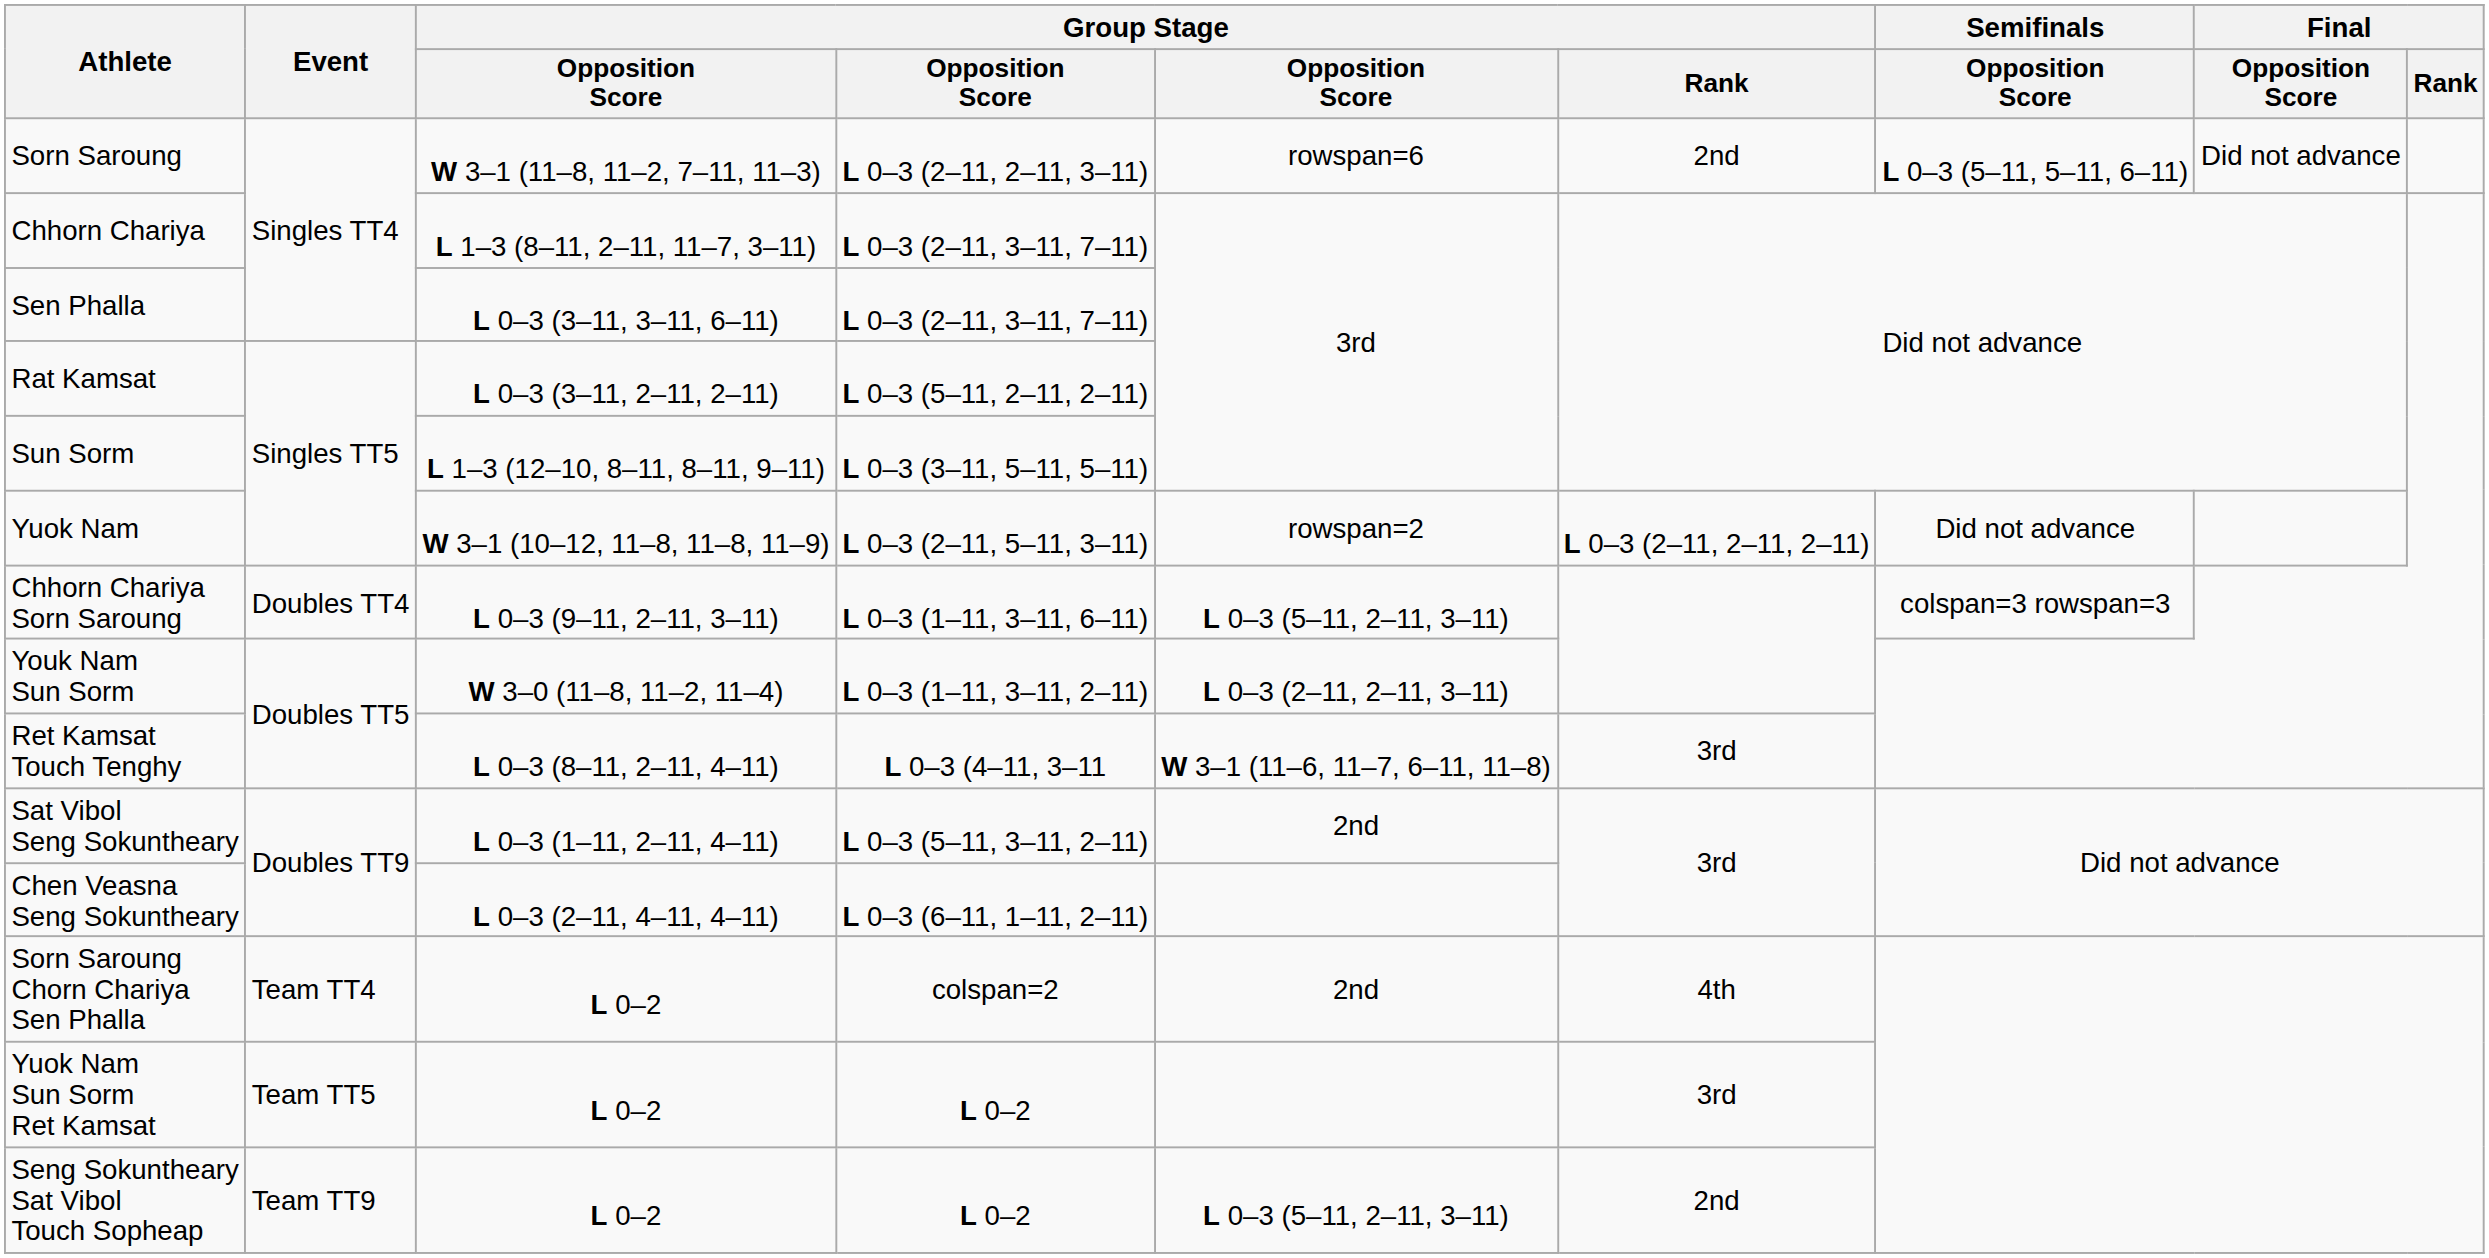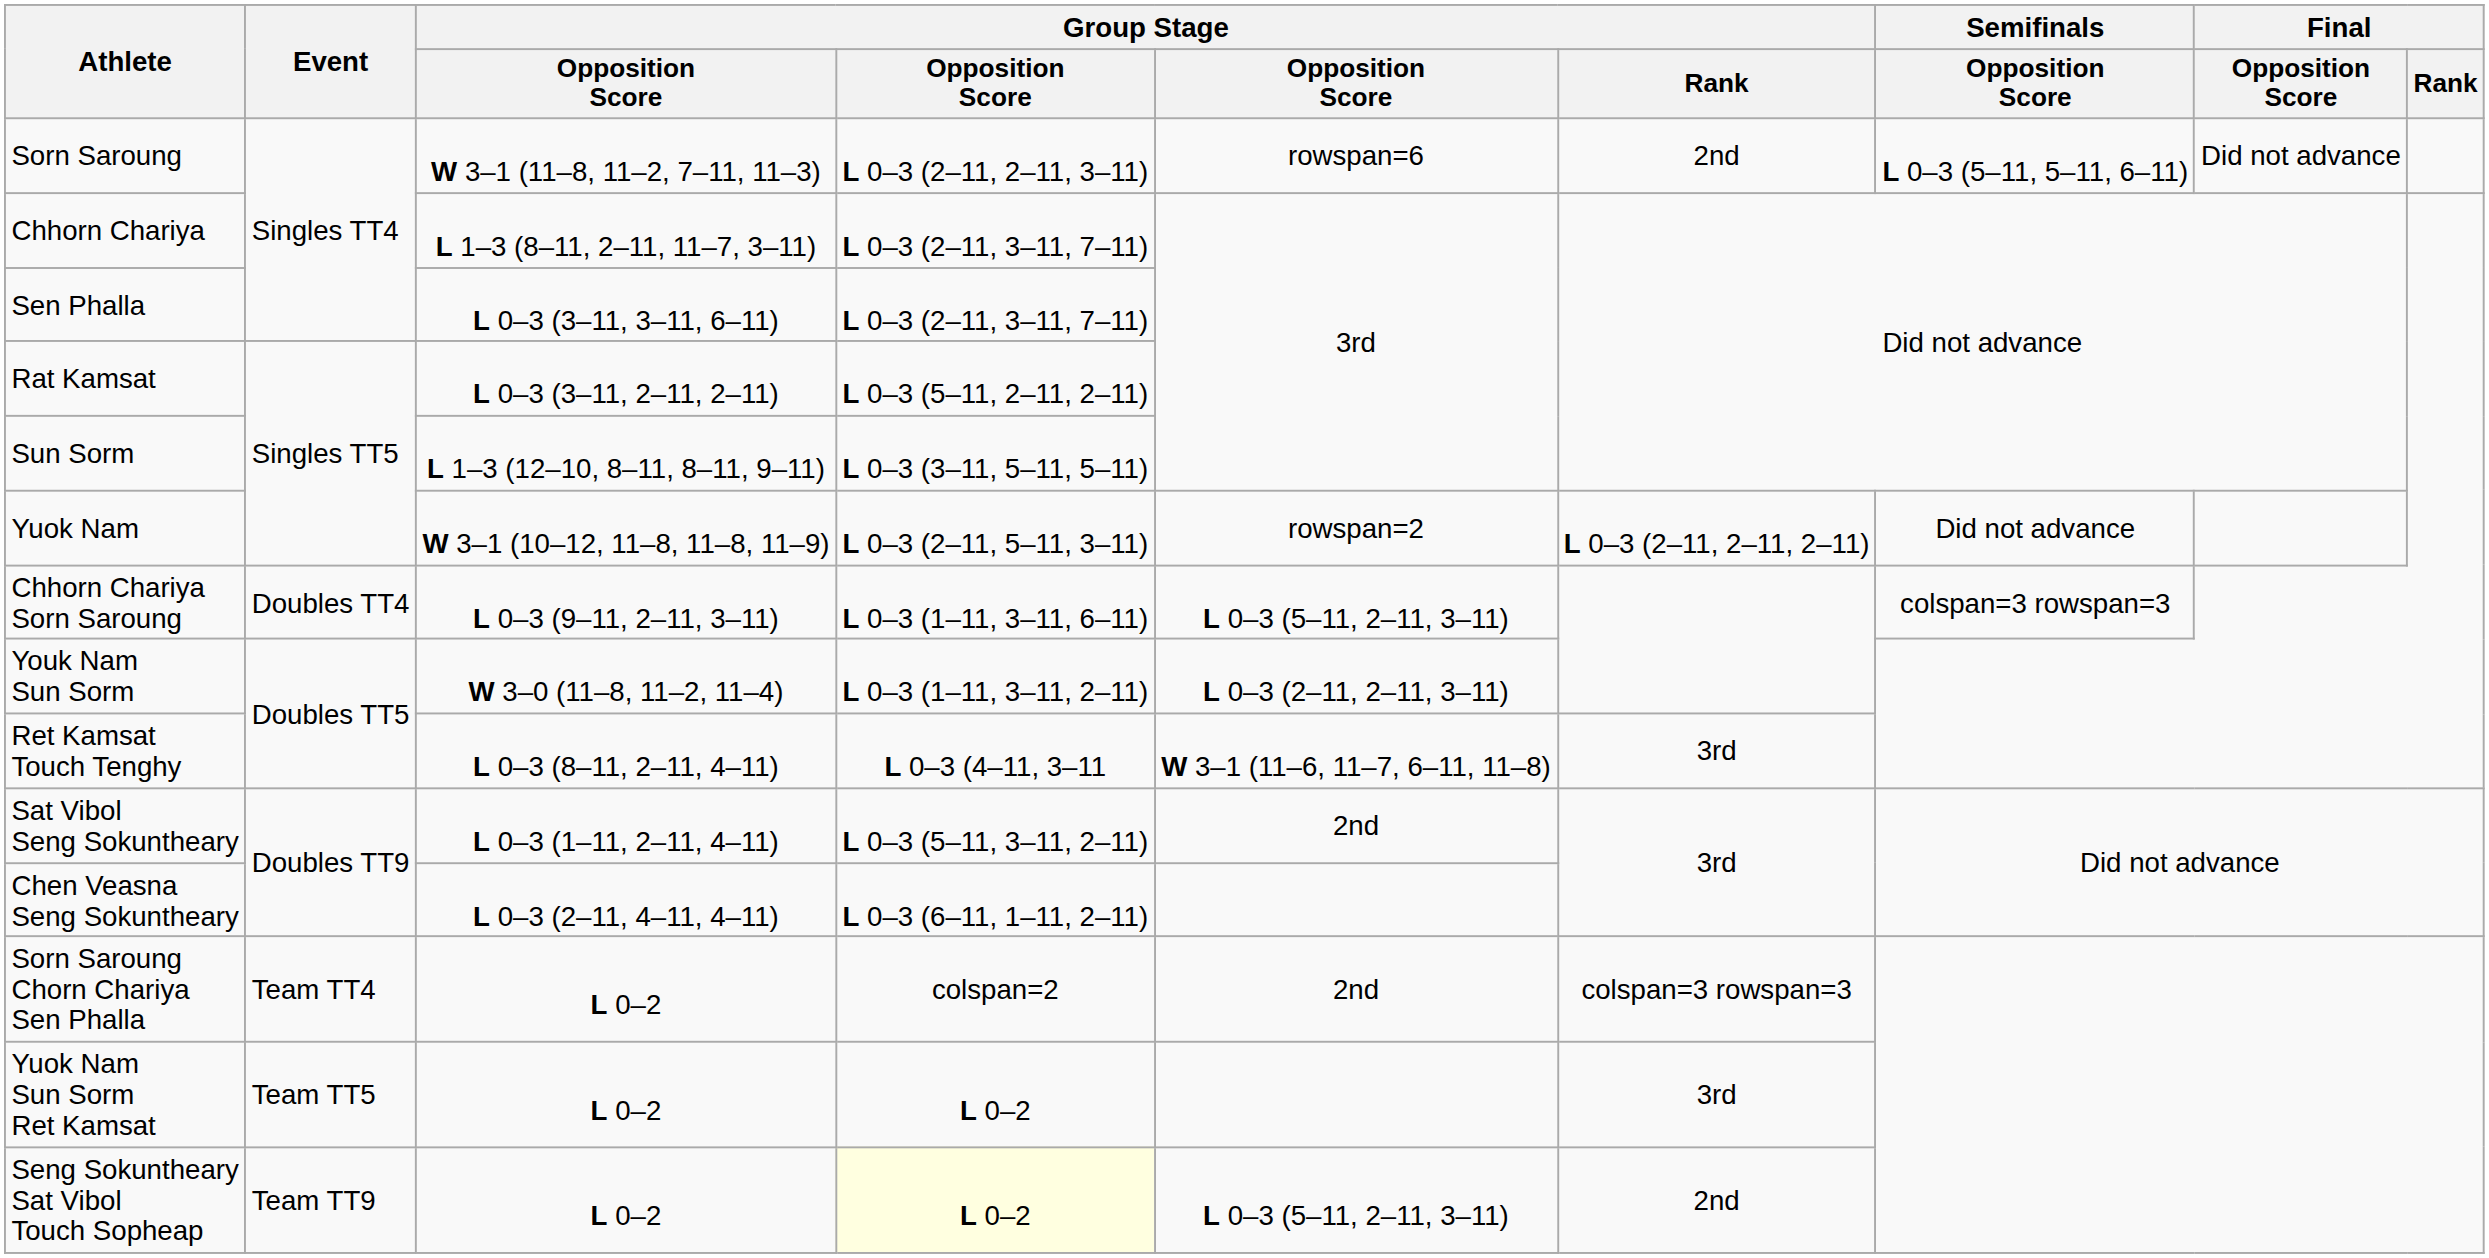(1717, 990) 4th -> (1717, 990) colspan=3 rowspan=3
(995, 1216) no background -> (995, 1216) lightyellow background
